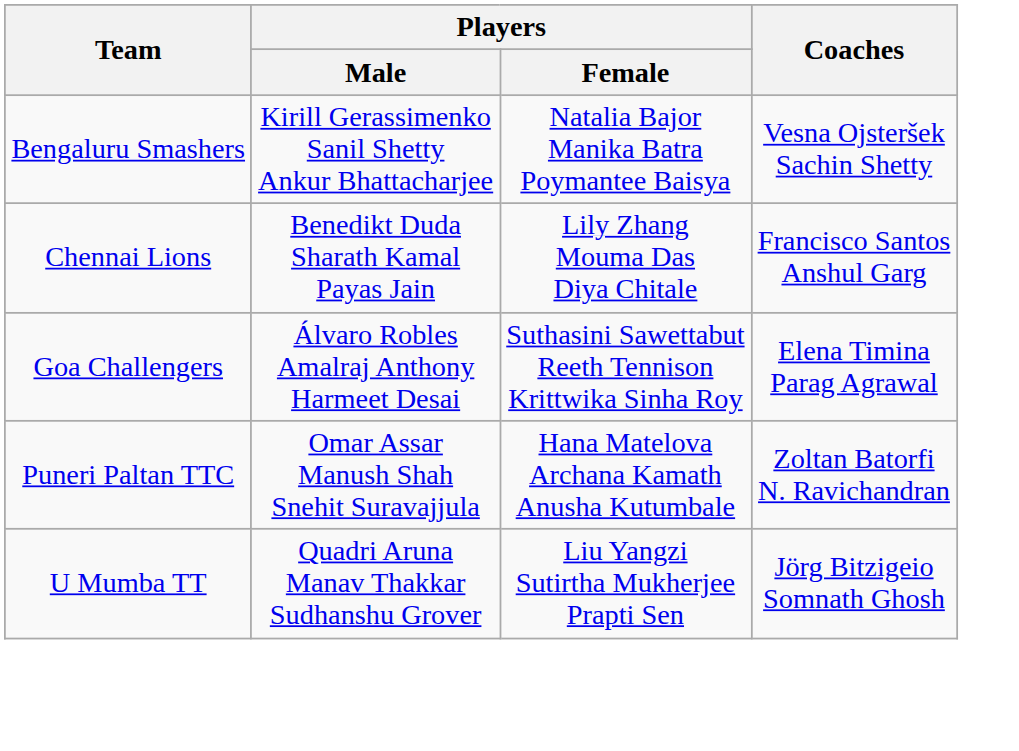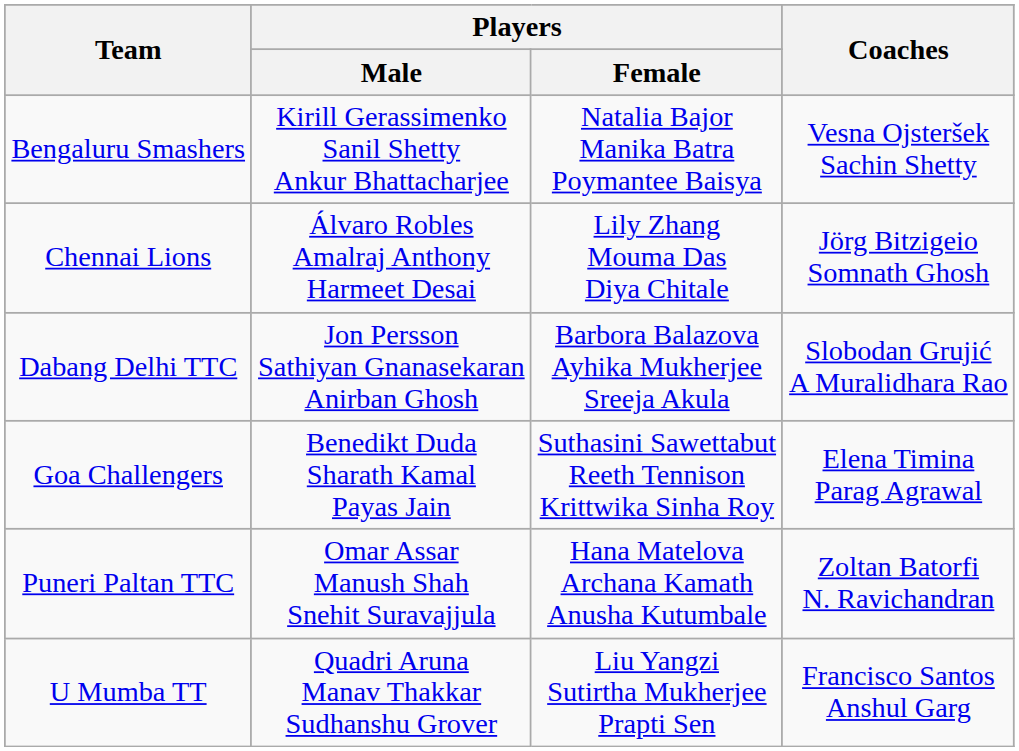(376, 257) Benedikt Duda Sharath Kamal Payas Jain -> (391, 257) Álvaro Robles Amalraj Anthony Harmeet Desai
(854, 257) Francisco Santos Anshul Garg -> (898, 257) Jörg Bitzigeio Somnath Ghosh
+ row: (128, 365)
(376, 365) Álvaro Robles Amalraj Anthony Harmeet Desai -> (391, 474) Benedikt Duda Sharath Kamal Payas Jain
(854, 583) Jörg Bitzigeio Somnath Ghosh -> (898, 691) Francisco Santos Anshul Garg
